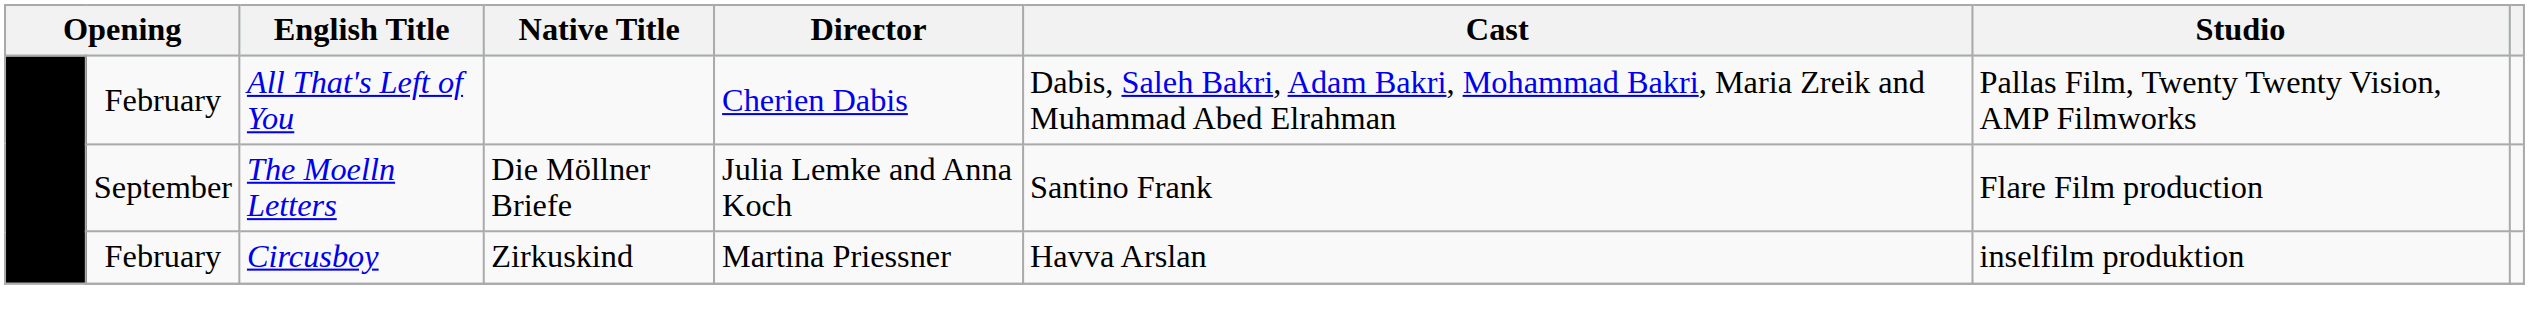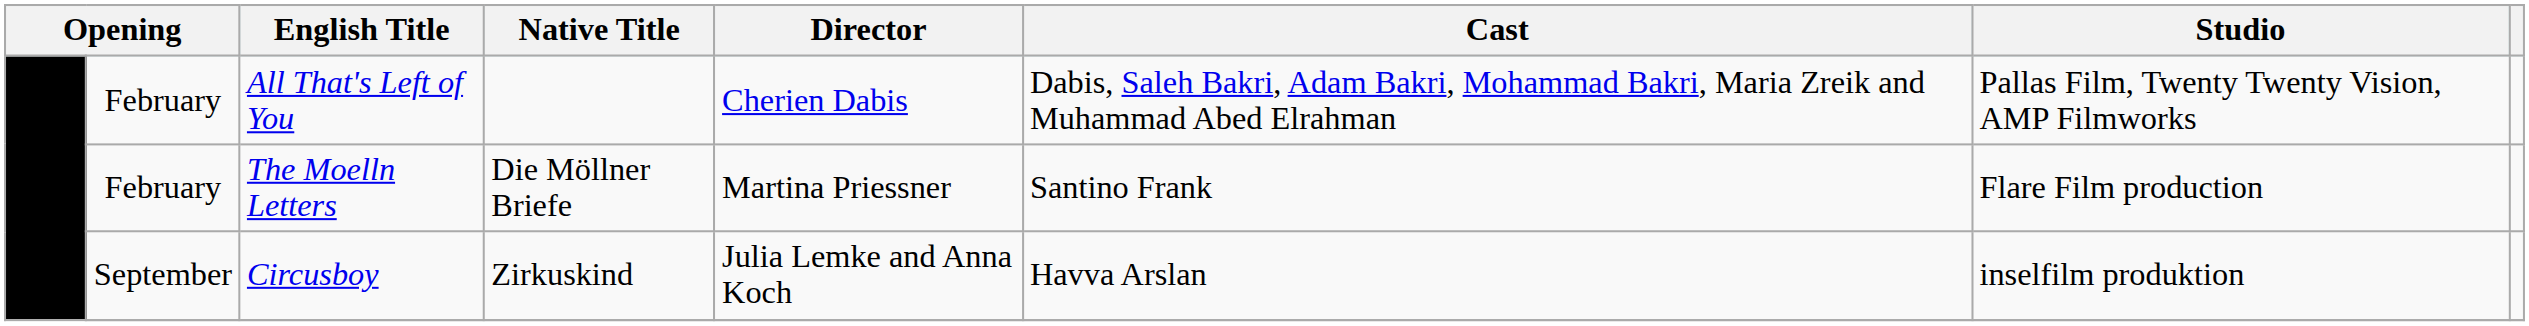(163, 187) September -> (163, 187) February
(867, 187) Julia Lemke and Anna Koch -> (837, 187) Martina Priessner
(163, 256) February -> (163, 274) September
(837, 256) Martina Priessner -> (867, 274) Julia Lemke and Anna Koch
